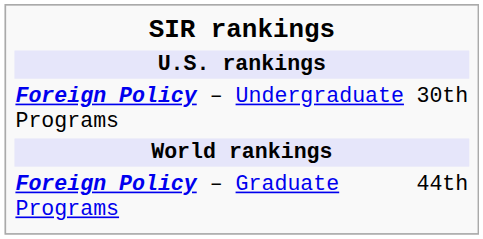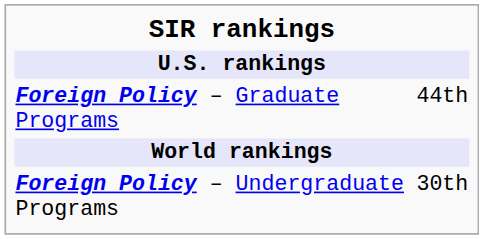rows swapped: (210, 108) <-> (177, 196)
